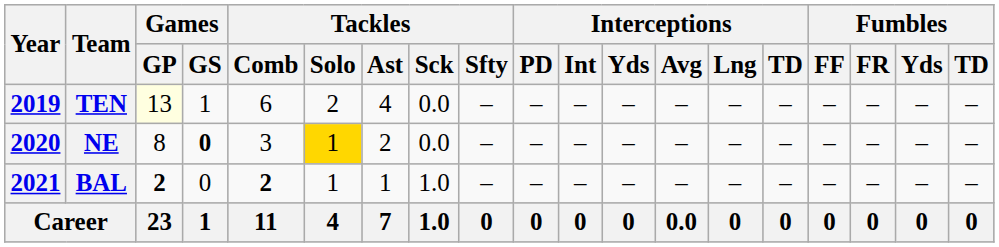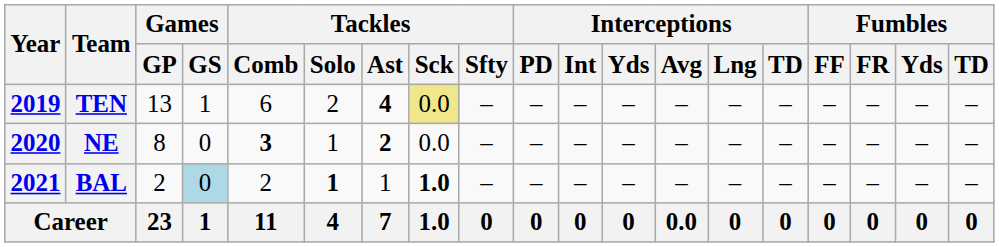(160, 103) lightyellow background -> (160, 103) no background
(385, 103) normal -> (385, 103) bold
(434, 103) no background -> (434, 103) khaki background
(205, 143) bold -> (205, 143) normal
(266, 143) normal -> (266, 143) bold
(333, 143) gold background -> (333, 143) no background
(385, 143) normal -> (385, 143) bold
(160, 182) bold -> (160, 182) normal
(205, 182) no background -> (205, 182) lightblue background
(266, 182) bold -> (266, 182) normal
(333, 182) normal -> (333, 182) bold
(434, 182) normal -> (434, 182) bold
